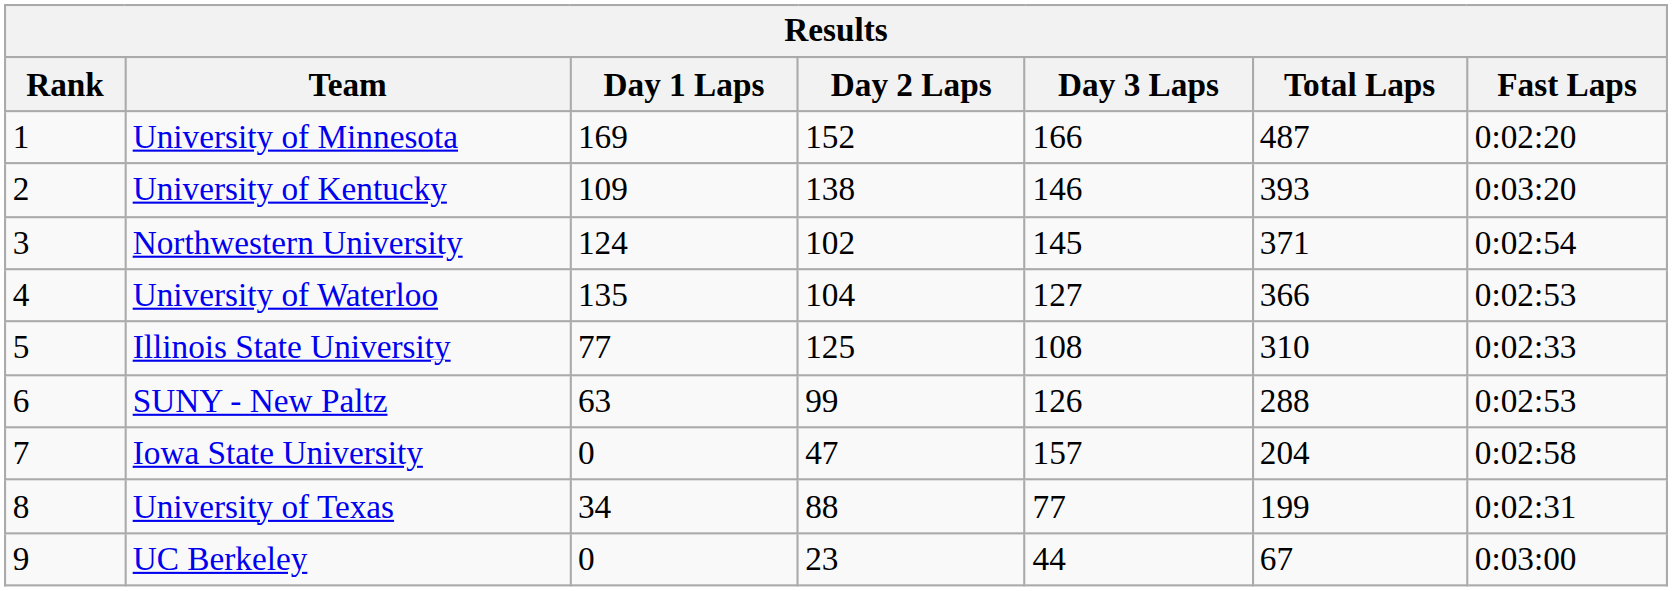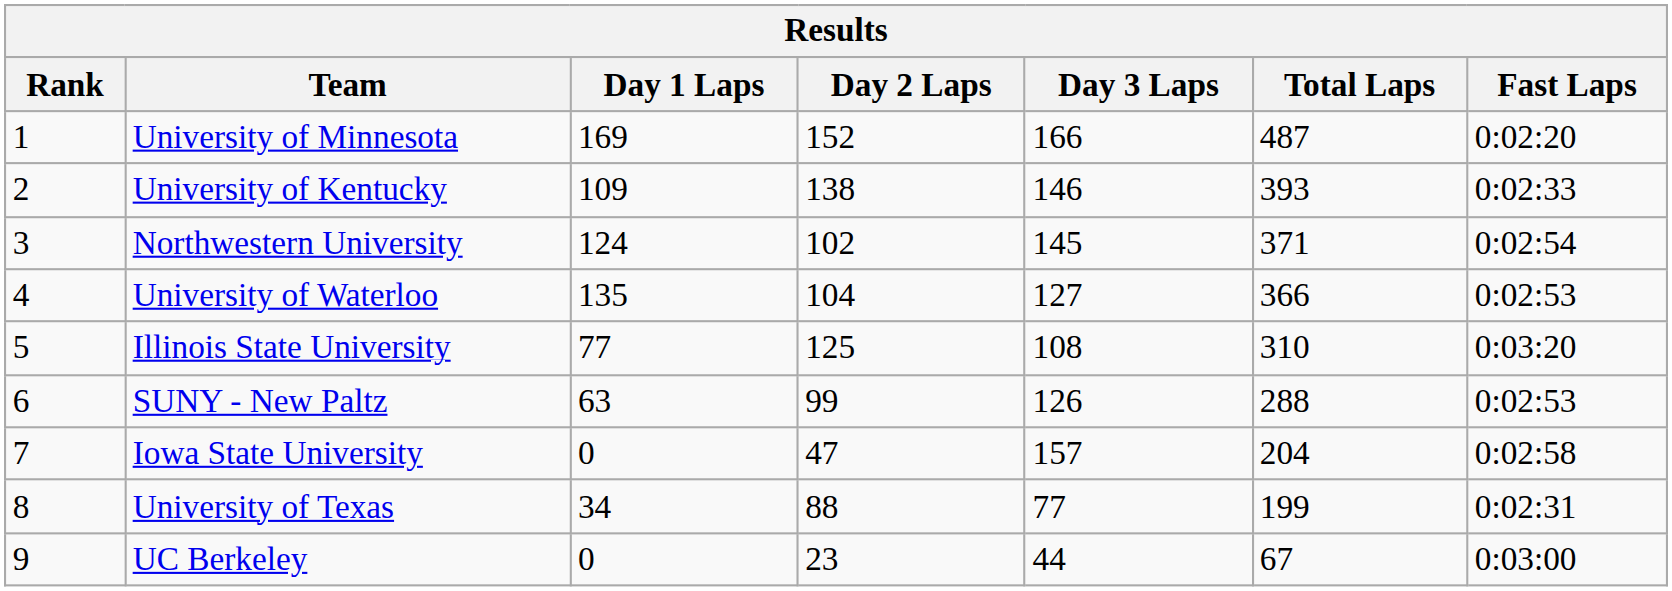(1526, 189) 0:03:20 -> (1526, 189) 0:02:33
(1526, 347) 0:02:33 -> (1526, 347) 0:03:20
